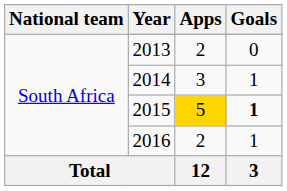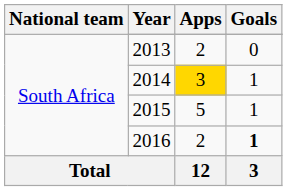(201, 79) no background -> (201, 79) gold background
(201, 110) gold background -> (201, 110) no background
(254, 110) bold -> (254, 110) normal
(254, 140) normal -> (254, 140) bold
